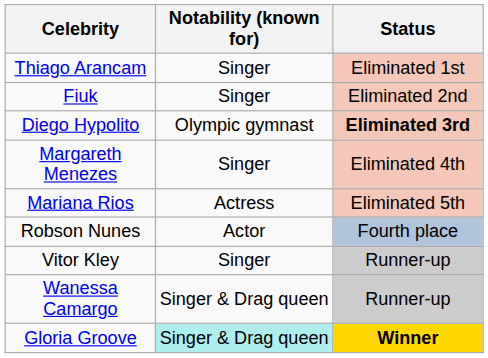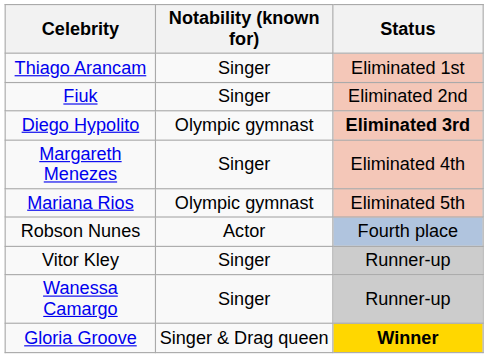(244, 202) Actress -> (244, 202) Olympic gymnast
(244, 299) Singer & Drag queen -> (244, 299) Singer
(244, 337) paleturquoise background -> (244, 337) no background
